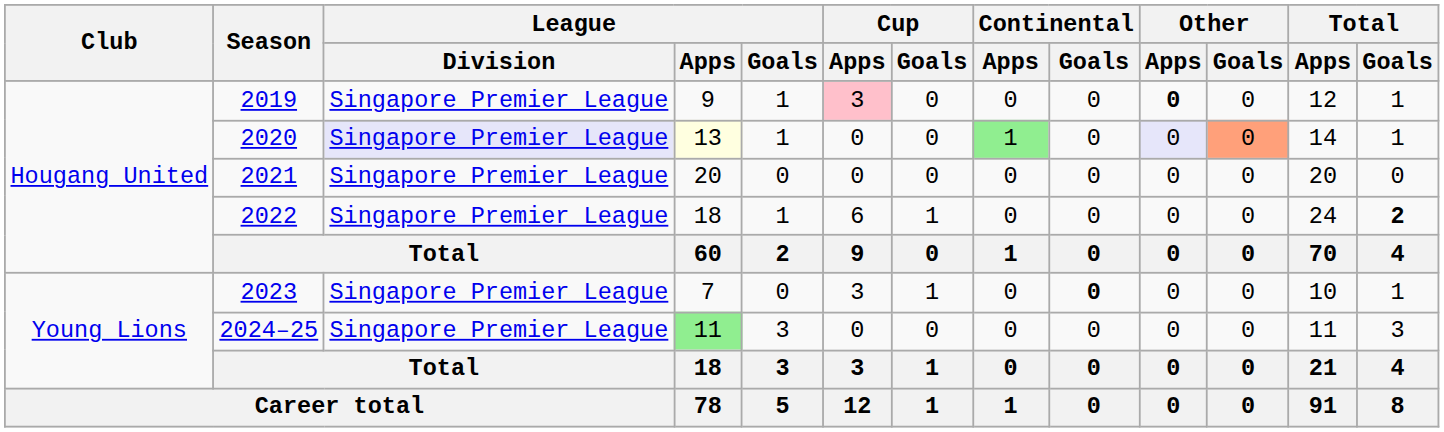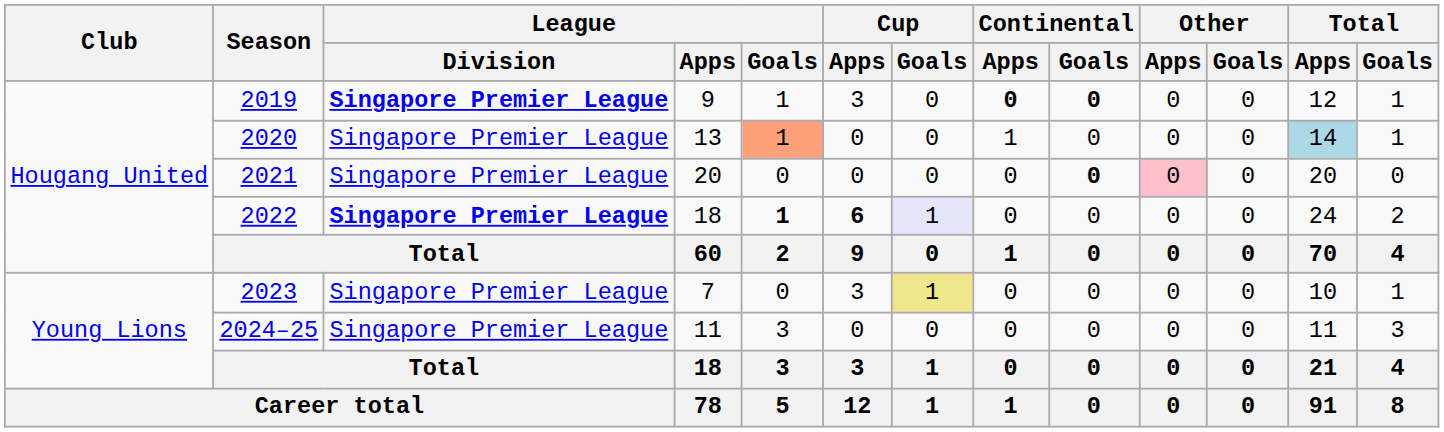(499, 101) normal -> (499, 101) bold
(857, 101) pink background -> (857, 101) no background
(1011, 101) normal -> (1011, 101) bold
(1094, 101) normal -> (1094, 101) bold
(1173, 101) bold -> (1173, 101) normal
(499, 139) lavender background -> (499, 139) no background
(708, 139) lightyellow background -> (708, 139) no background
(783, 139) no background -> (783, 139) lightsalmon background
(1011, 139) lightgreen background -> (1011, 139) no background
(1173, 139) lavender background -> (1173, 139) no background
(1248, 139) lightsalmon background -> (1248, 139) no background
(1323, 139) no background -> (1323, 139) lightblue background
(1094, 177) normal -> (1094, 177) bold
(1173, 177) no background -> (1173, 177) pink background
(499, 216) normal -> (499, 216) bold
(783, 216) normal -> (783, 216) bold
(857, 216) normal -> (857, 216) bold
(932, 216) no background -> (932, 216) lavender background
(1398, 216) bold -> (1398, 216) normal
(932, 293) no background -> (932, 293) khaki background
(1094, 293) bold -> (1094, 293) normal
(708, 331) lightgreen background -> (708, 331) no background
